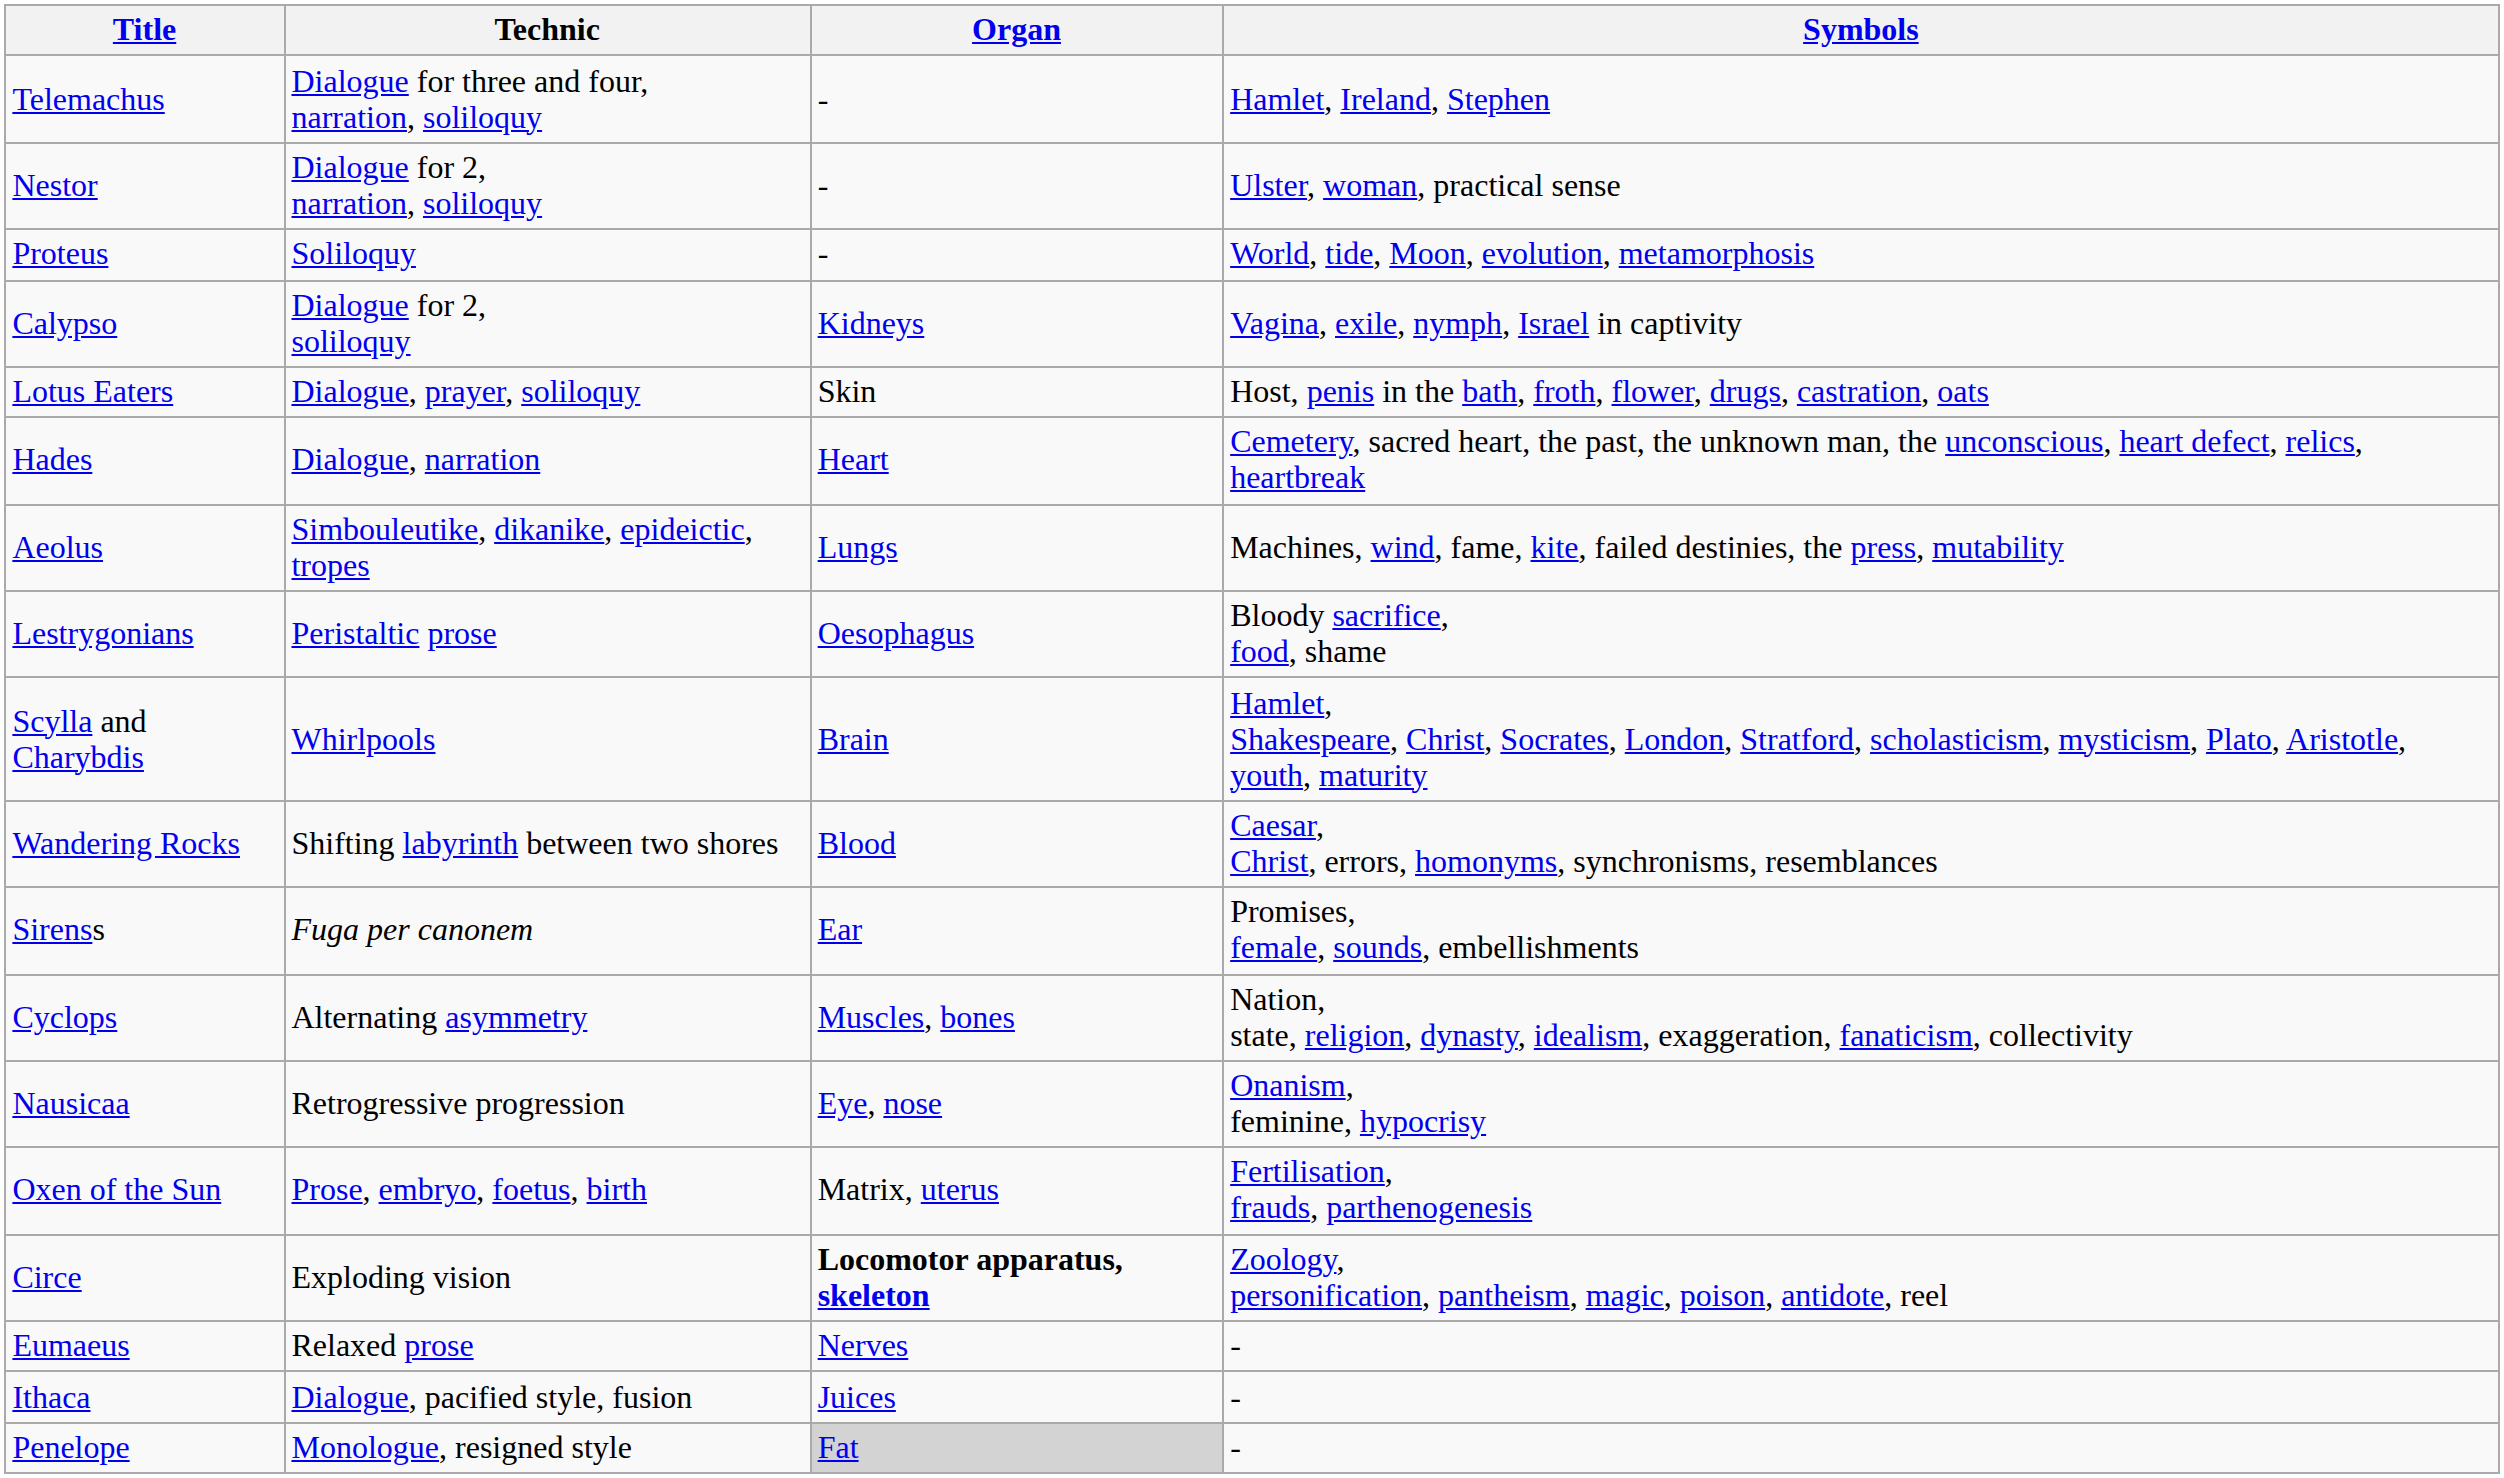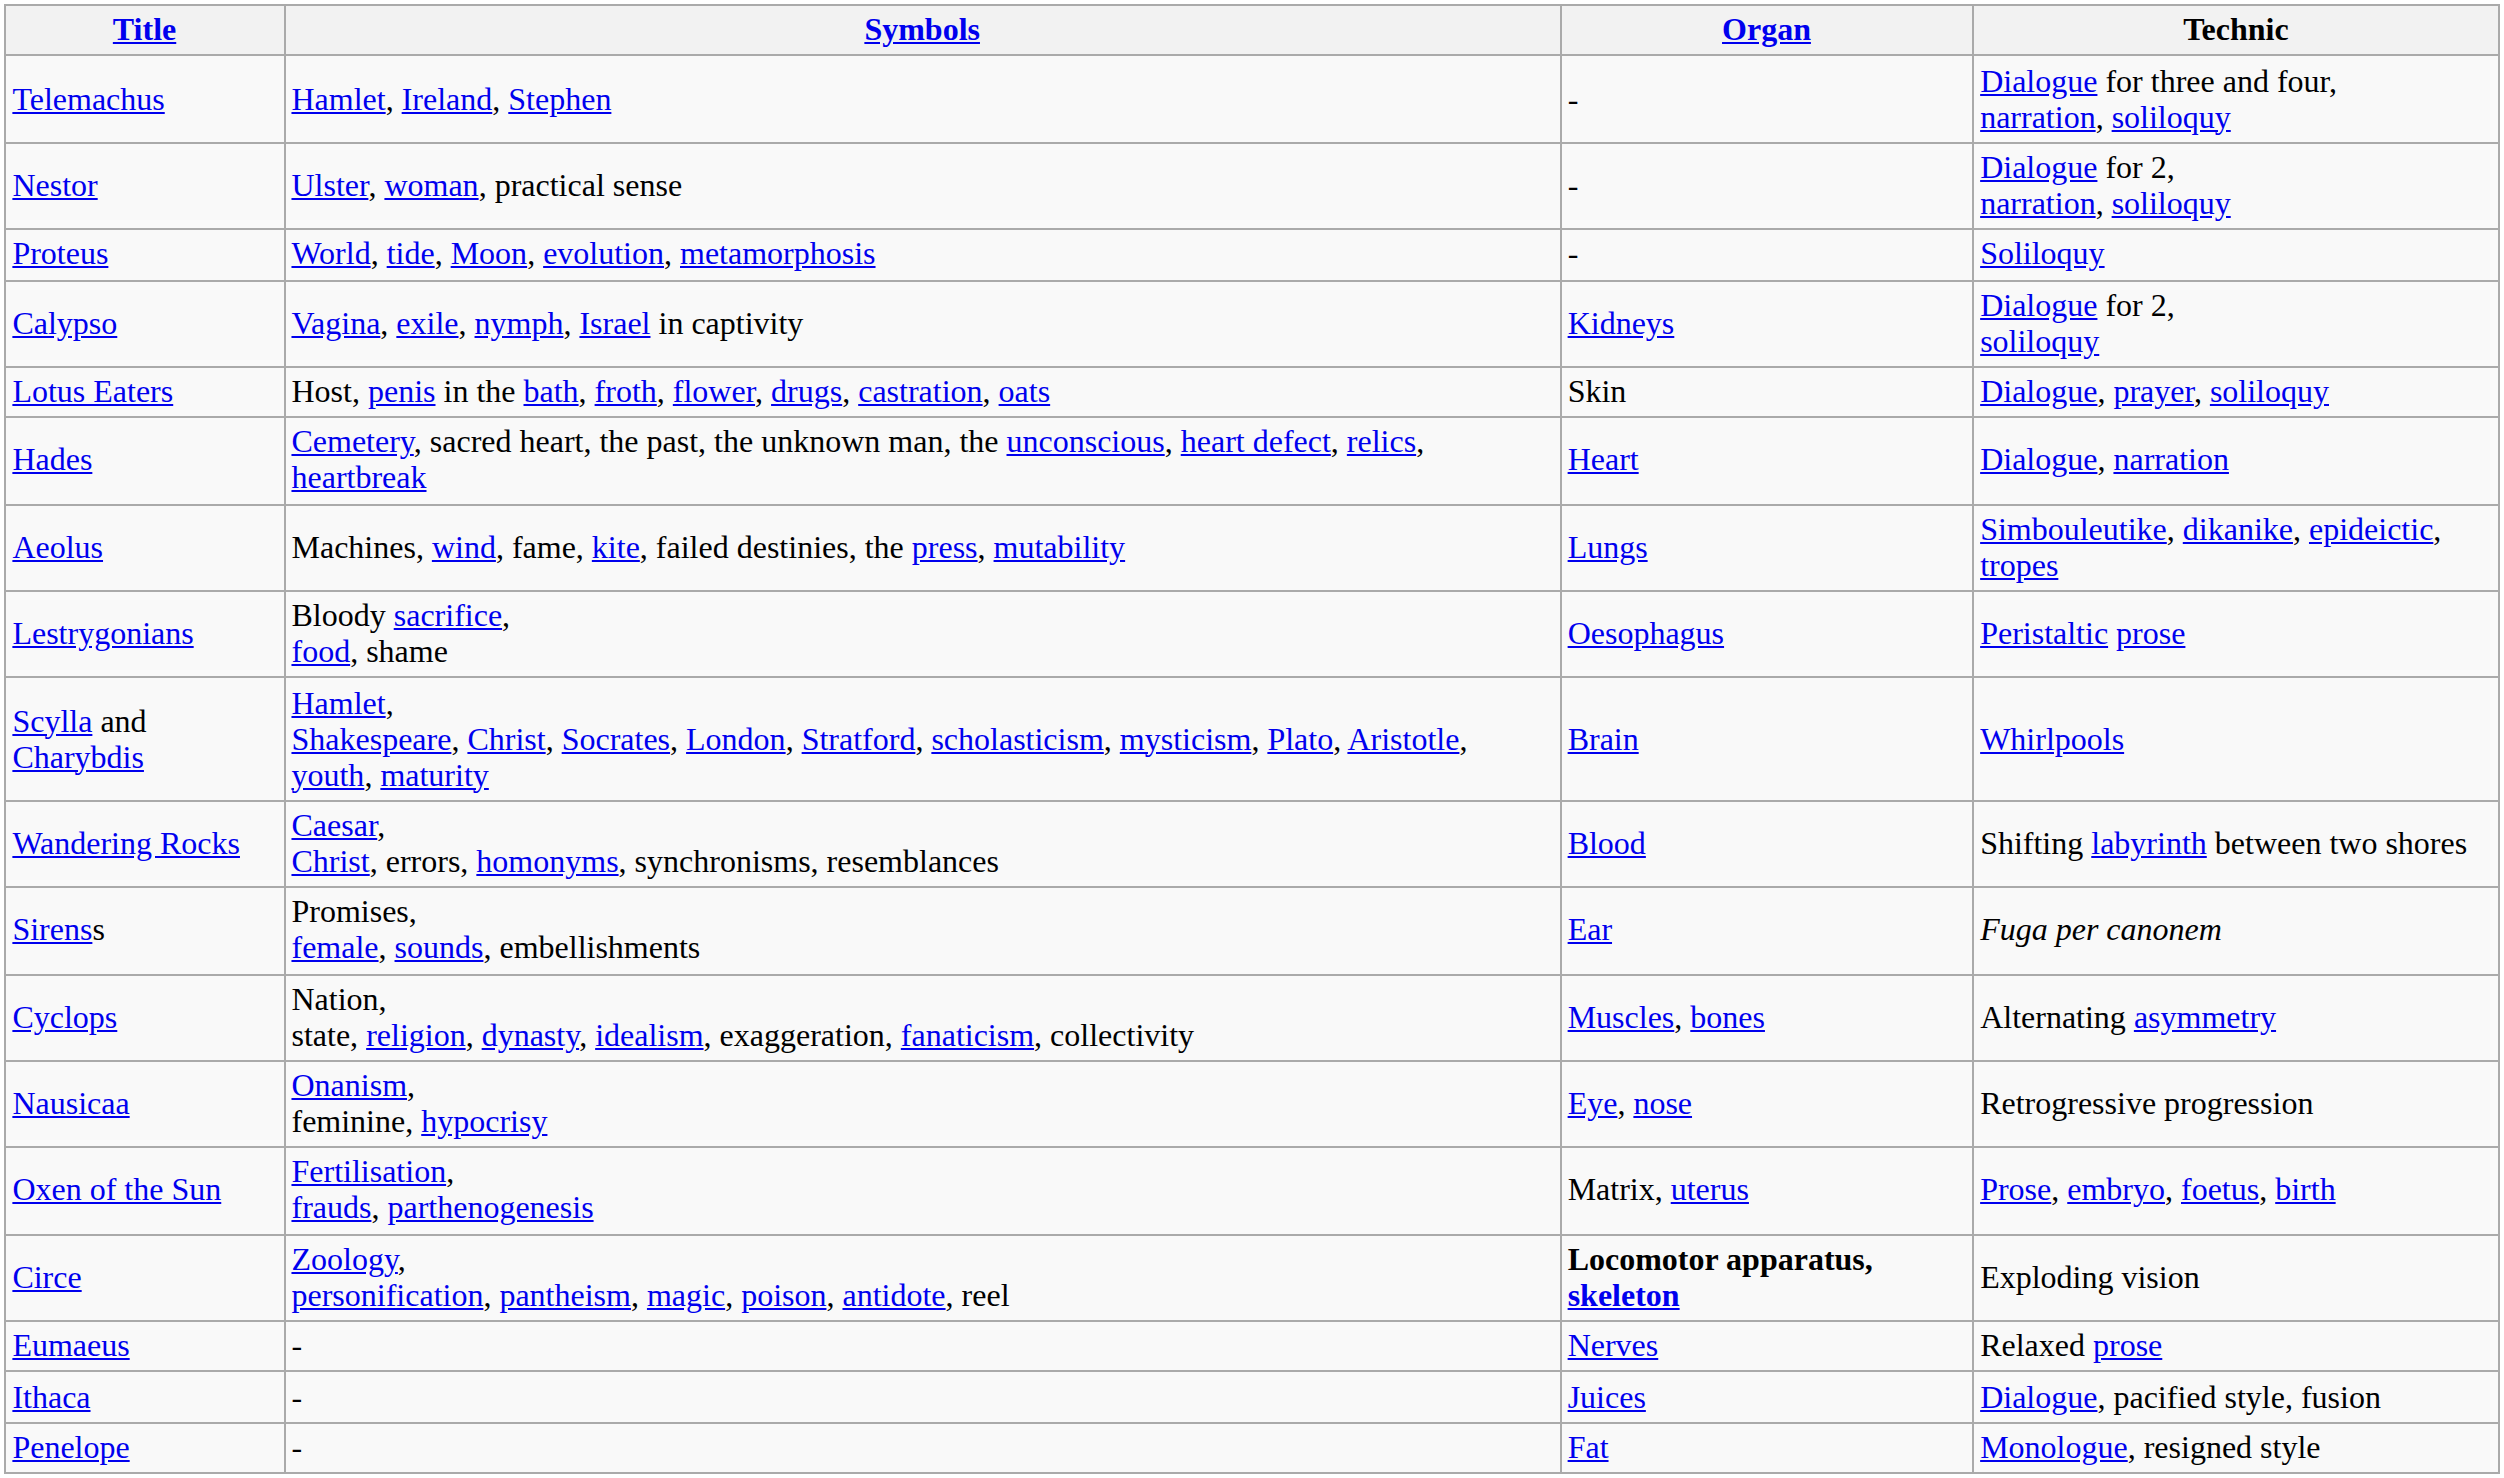columns swapped: (547, 29) <-> (1861, 29)
(838, 1447) lightgrey background -> (1588, 1447) no background
